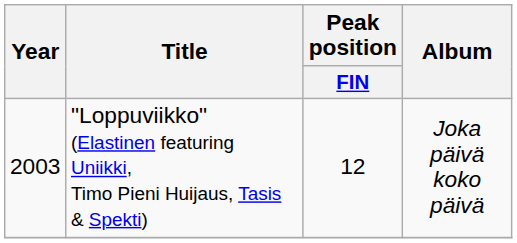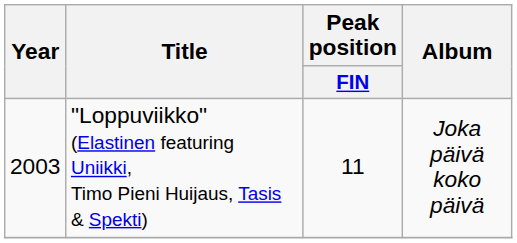(353, 167) 12 -> (353, 167) 11
